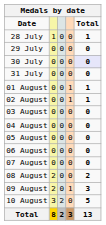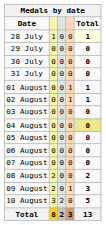(88, 36) no background -> (88, 36) lightyellow background
(88, 62) lavender background -> (88, 62) no background
(88, 125) no background -> (88, 125) khaki background
